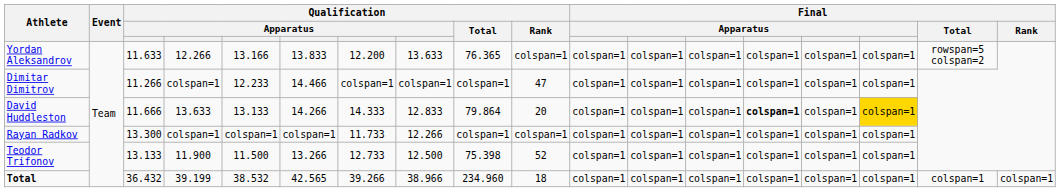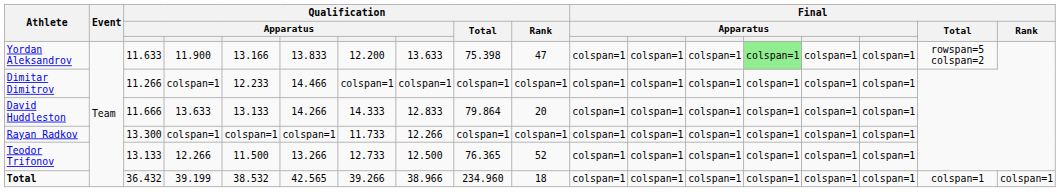(193, 55) 12.266 -> (193, 55) 11.900
(483, 55) 76.365 -> (483, 55) 75.398
(541, 55) colspan=1 -> (541, 55) 47
(773, 55) no background -> (773, 55) lightgreen background
(541, 83) 47 -> (541, 83) colspan=1
(773, 111) bold -> (773, 111) normal
(889, 111) gold background -> (889, 111) no background
(193, 156) 11.900 -> (193, 156) 12.266
(483, 156) 75.398 -> (483, 156) 76.365
